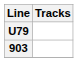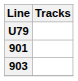+ row: (18, 48)
